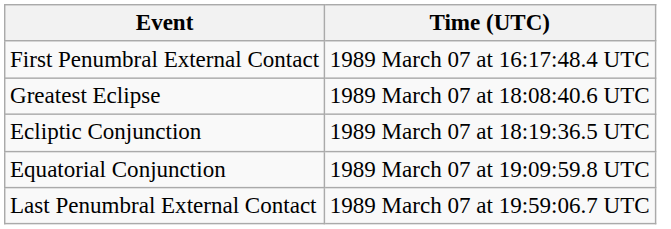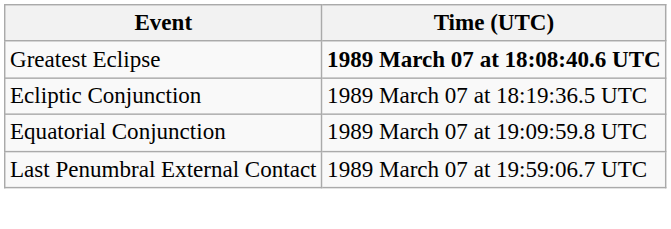- row: (165, 59)
(490, 95) normal -> (494, 59) bold
